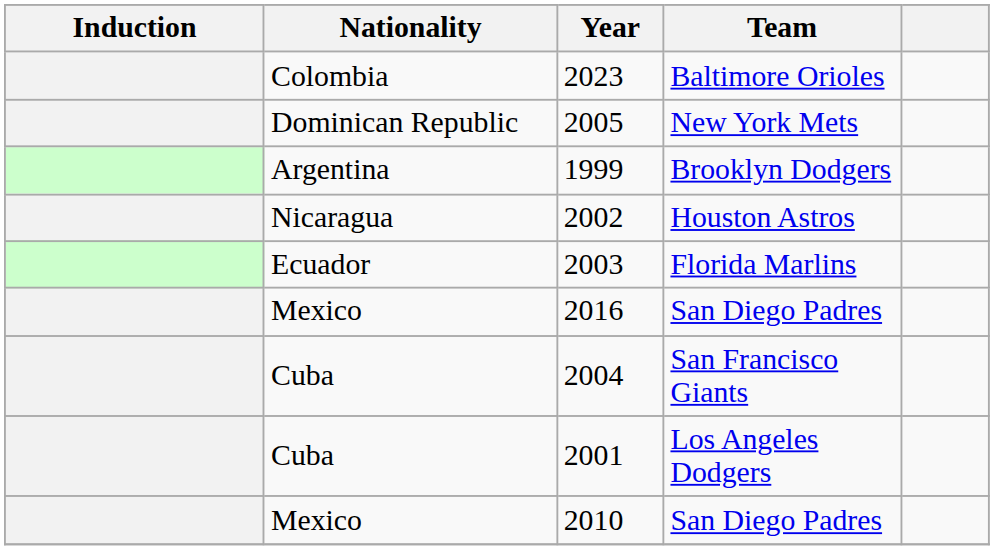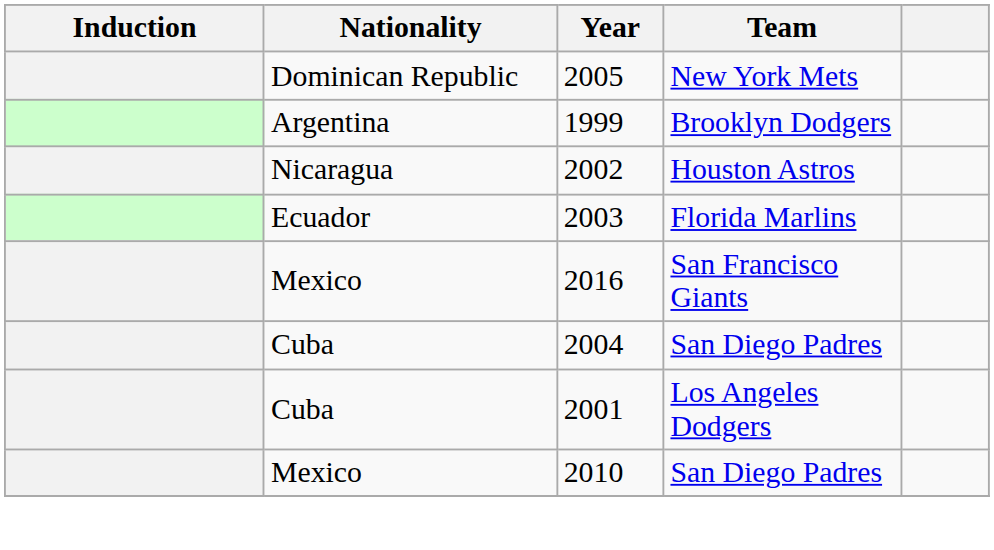- row: (594, 75)
(776, 311) San Diego Padres -> (754, 280) San Francisco Giants
(754, 375) San Francisco Giants -> (776, 344) San Diego Padres
